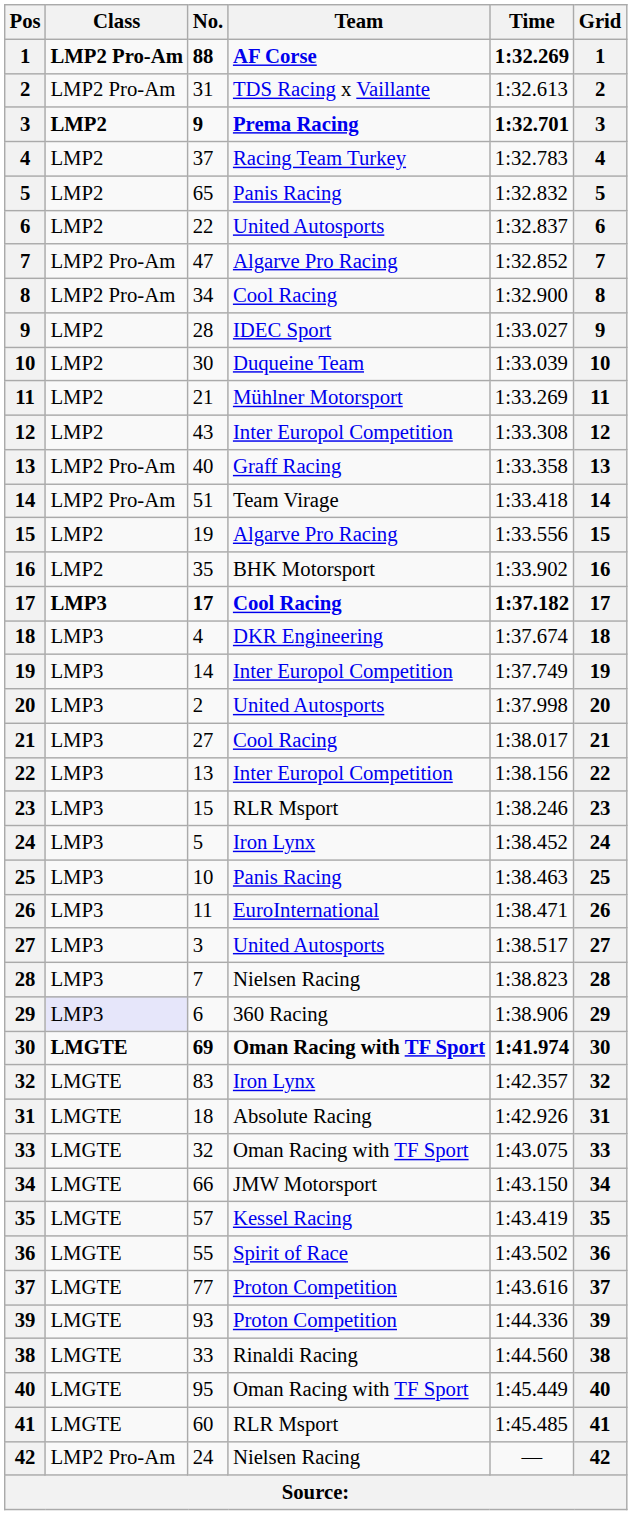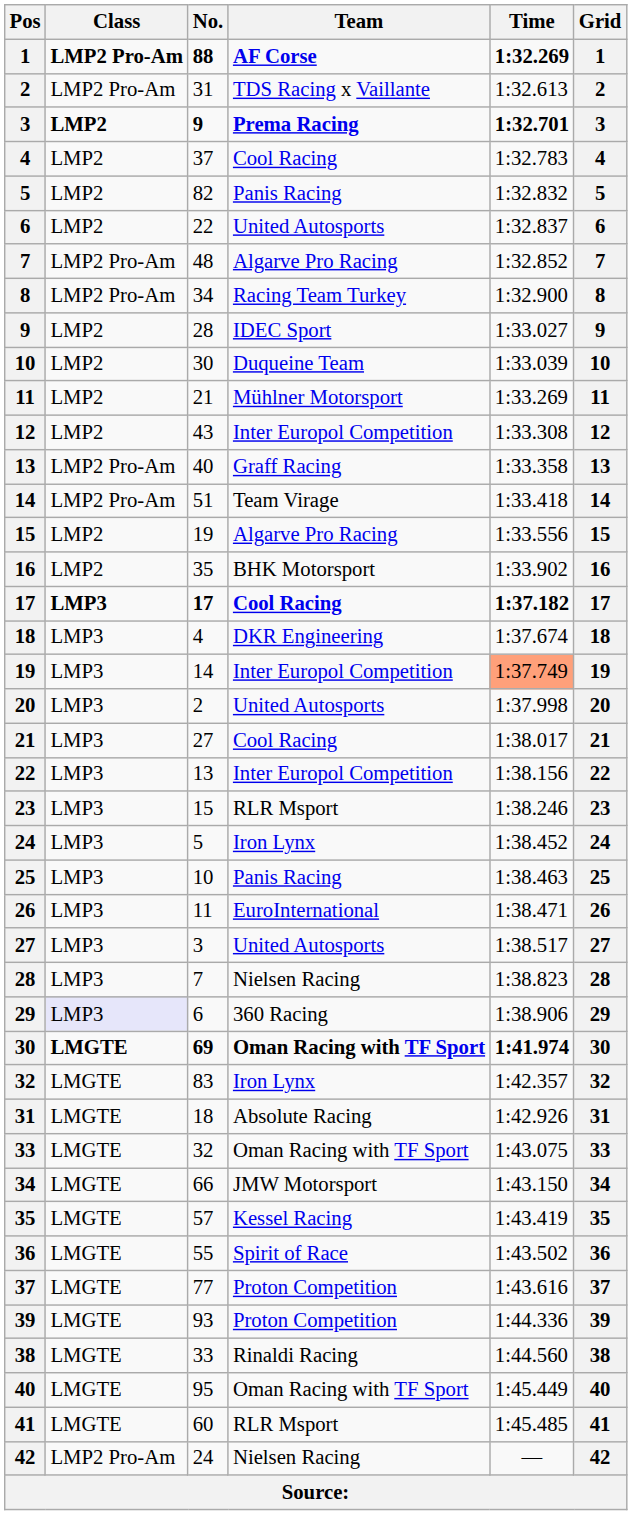(319, 158) Racing Team Turkey -> (285, 158) Cool Racing
(203, 192) 65 -> (203, 192) 82
(203, 261) 47 -> (203, 261) 48
(285, 295) Cool Racing -> (319, 295) Racing Team Turkey
(531, 671) no background -> (531, 671) lightsalmon background
